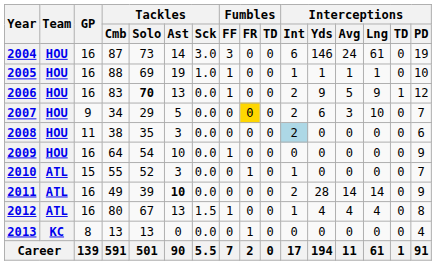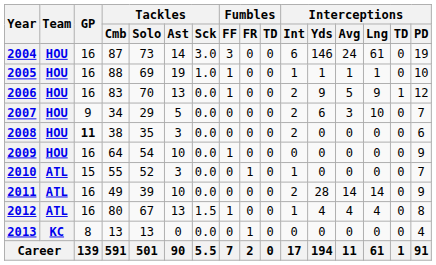(147, 93) bold -> (147, 93) normal
(250, 113) gold background -> (250, 113) no background
(88, 133) normal -> (88, 133) bold
(294, 133) lightblue background -> (294, 133) no background
(178, 192) bold -> (178, 192) normal
